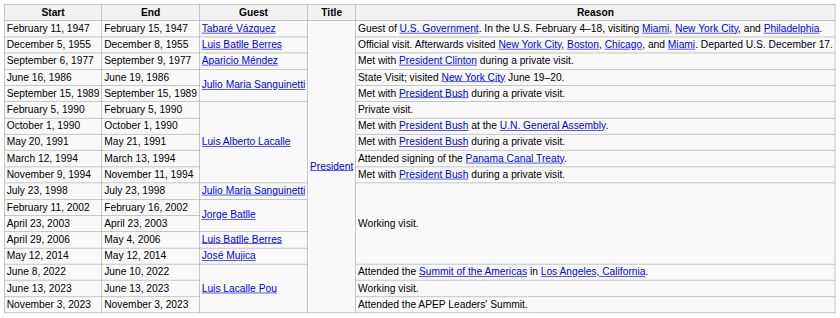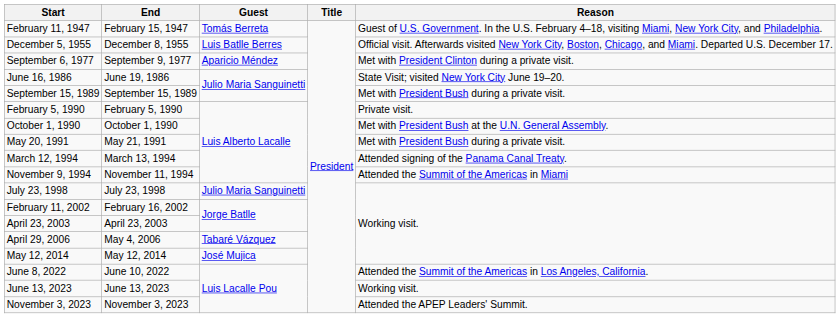(239, 28) Tabaré Vázquez -> (235, 28) Tomás Berreta
(462, 175) Met with President Bush during a private visit. -> (463, 175) Attended the Summit of the Americas in Miami
(242, 239) Luis Batlle Berres -> (239, 239) Tabaré Vázquez
